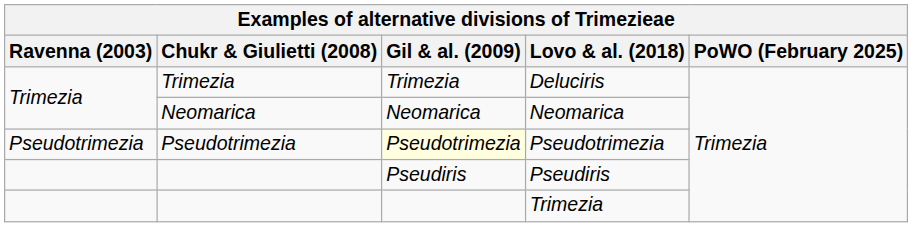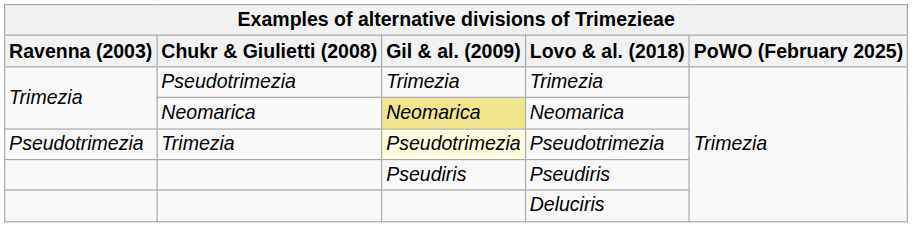(198, 81) Trimezia -> (229, 81) Pseudotrimezia
(567, 81) Deluciris -> (566, 81) Trimezia
(433, 112) no background -> (433, 112) khaki background
(229, 143) Pseudotrimezia -> (198, 143) Trimezia
(566, 205) Trimezia -> (567, 205) Deluciris
